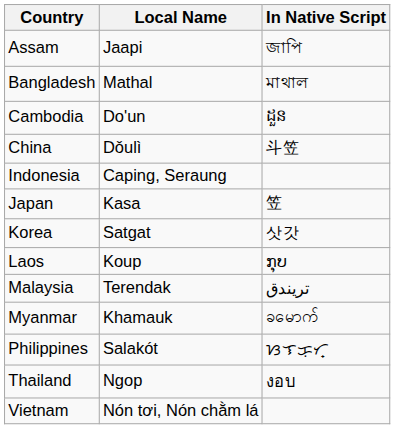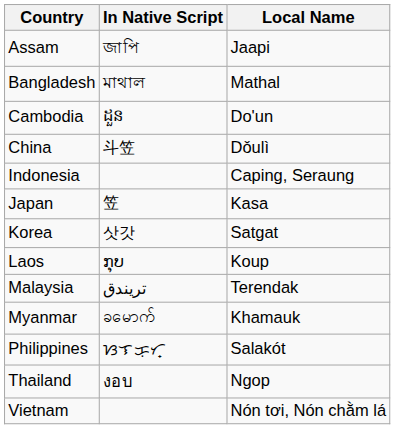columns swapped: (181, 17) <-> (326, 17)
